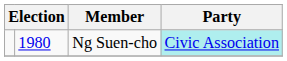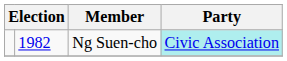(34, 42) 1980 -> (34, 42) 1982
